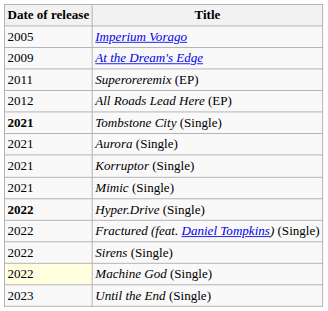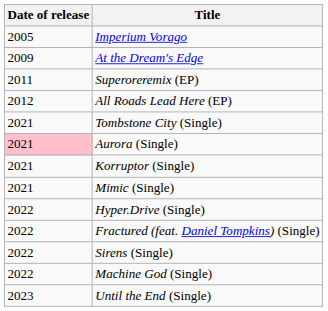(21, 123) bold -> (21, 123) normal
(21, 144) no background -> (21, 144) pink background
(21, 209) bold -> (21, 209) normal
(21, 274) lightyellow background -> (21, 274) no background
